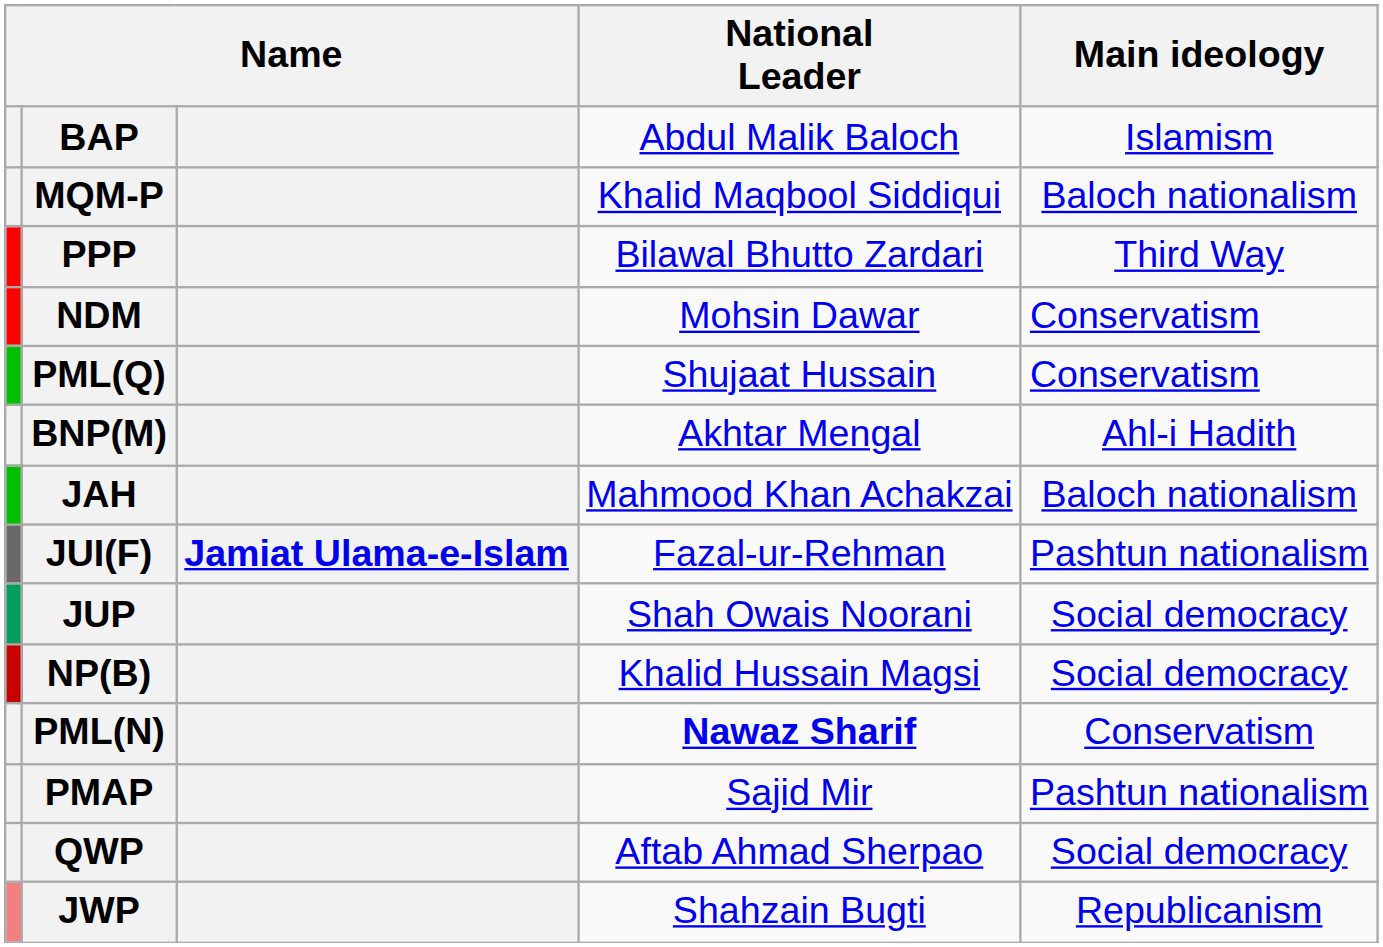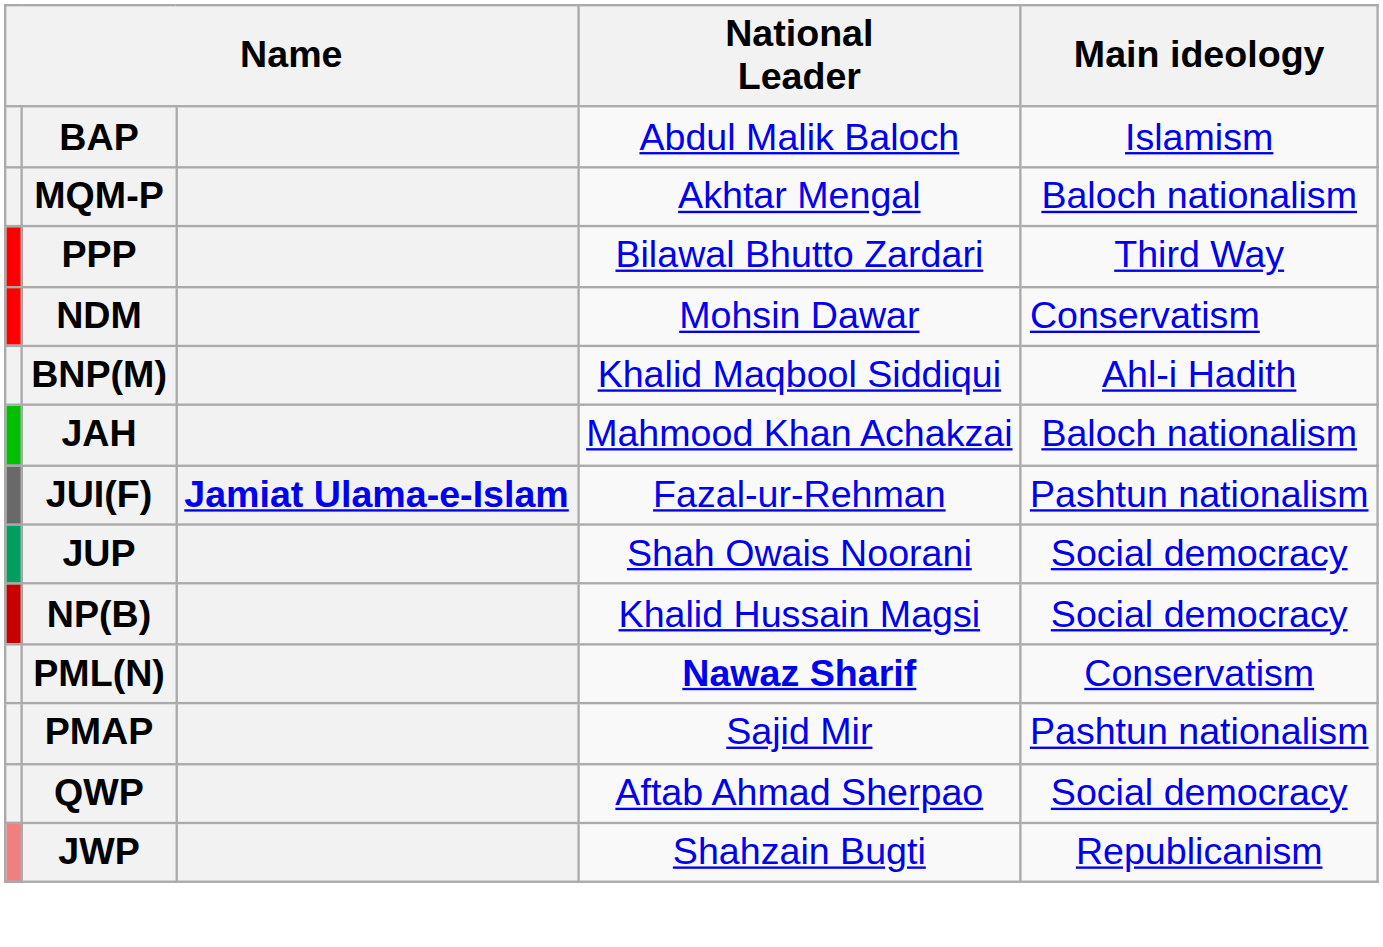(799, 195) Khalid Maqbool Siddiqui -> (799, 195) Akhtar Mengal
- row: (99, 374)
(799, 434) Akhtar Mengal -> (799, 374) Khalid Maqbool Siddiqui
